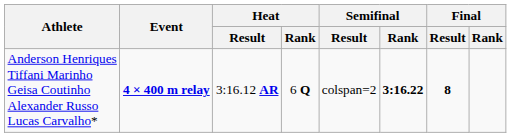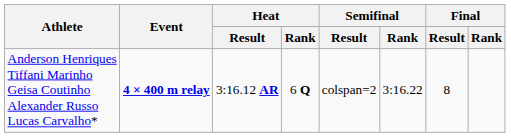(403, 90) bold -> (403, 90) normal
(448, 90) bold -> (447, 90) normal
